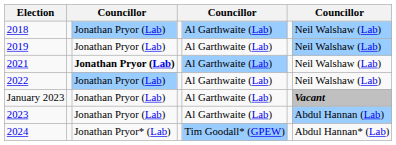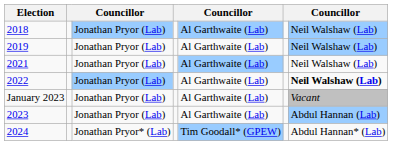(124, 64) bold -> (120, 64) normal
(338, 81) normal -> (336, 81) bold
(310, 98) bold -> (305, 98) normal
